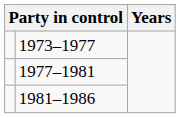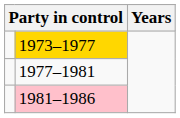(57, 44) no background -> (57, 44) gold background
(57, 98) no background -> (57, 98) pink background
